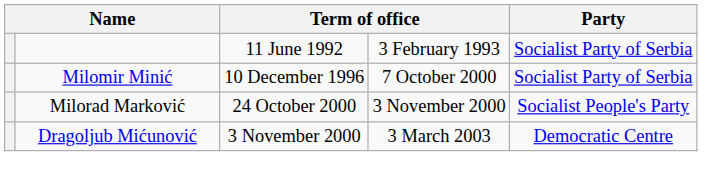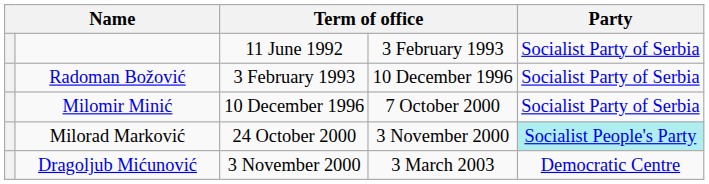+ row: (117, 77)
(603, 106) no background -> (610, 135) paleturquoise background
